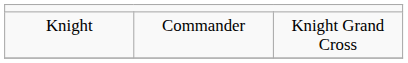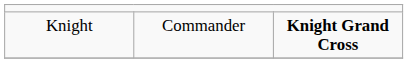(338, 35) normal -> (338, 35) bold
